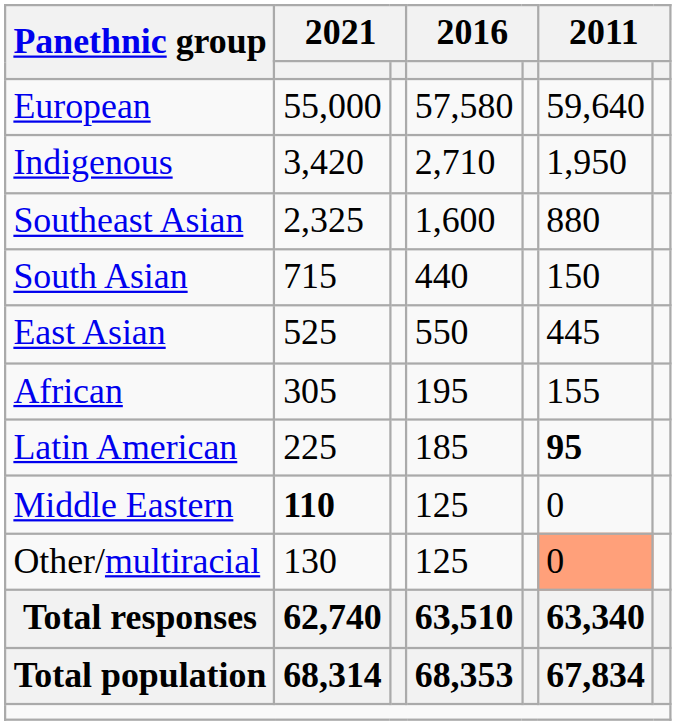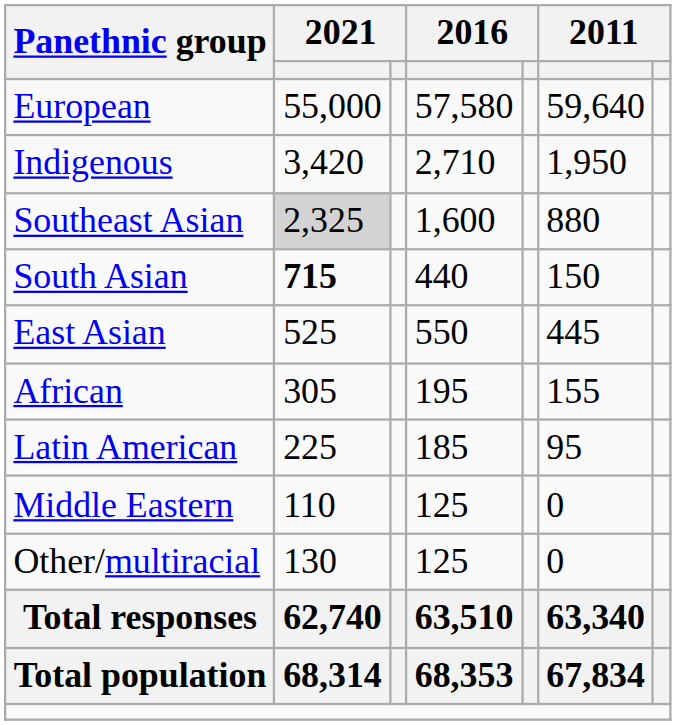(323, 219) no background -> (323, 219) lightgrey background
(310, 276) normal -> (310, 276) bold
(564, 447) bold -> (564, 447) normal
(309, 504) bold -> (309, 504) normal
(555, 560) lightsalmon background -> (555, 560) no background
